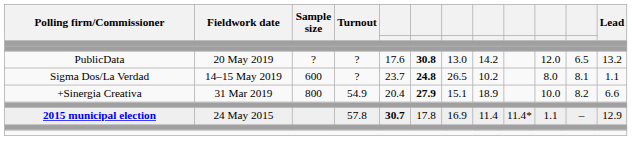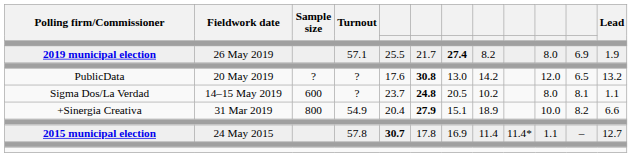+ row: (99, 54)
(457, 77) 26.5 -> (457, 94) 20.5
(612, 116) 12.9 -> (612, 133) 12.7
